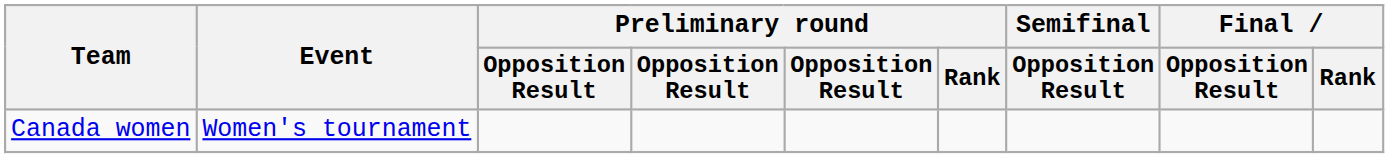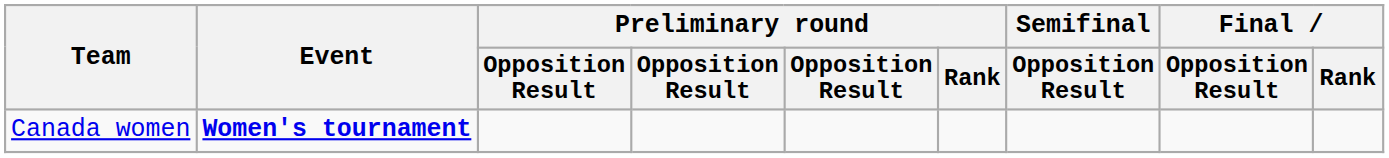(337, 130) normal -> (337, 130) bold
